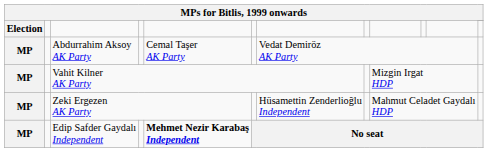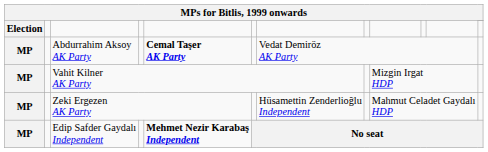(172, 50) normal -> (174, 50) bold
